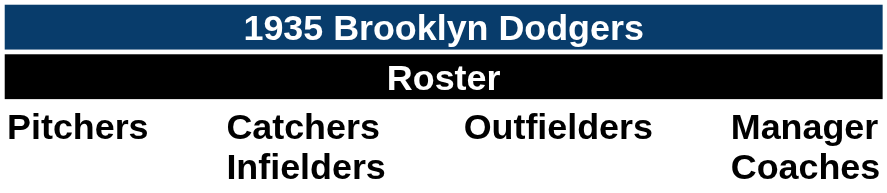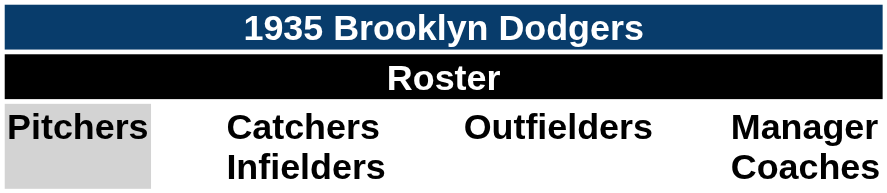(78, 126) no background -> (78, 126) lightgrey background
